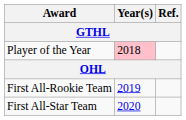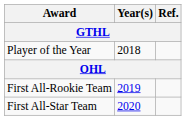(129, 50) pink background -> (129, 50) no background
